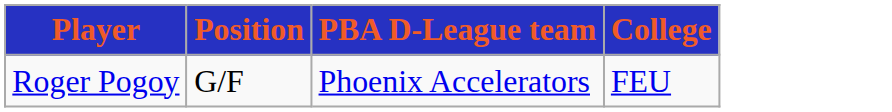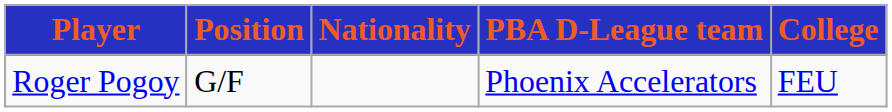+ column: (395, 29)
